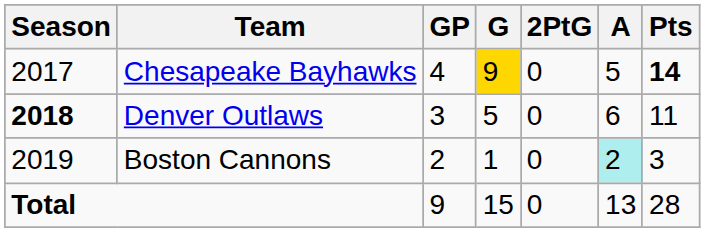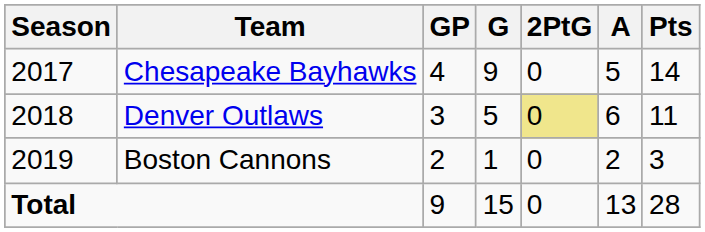(491, 71) gold background -> (491, 71) no background
(665, 71) bold -> (665, 71) normal
(42, 115) bold -> (42, 115) normal
(535, 115) no background -> (535, 115) khaki background
(613, 159) paleturquoise background -> (613, 159) no background
